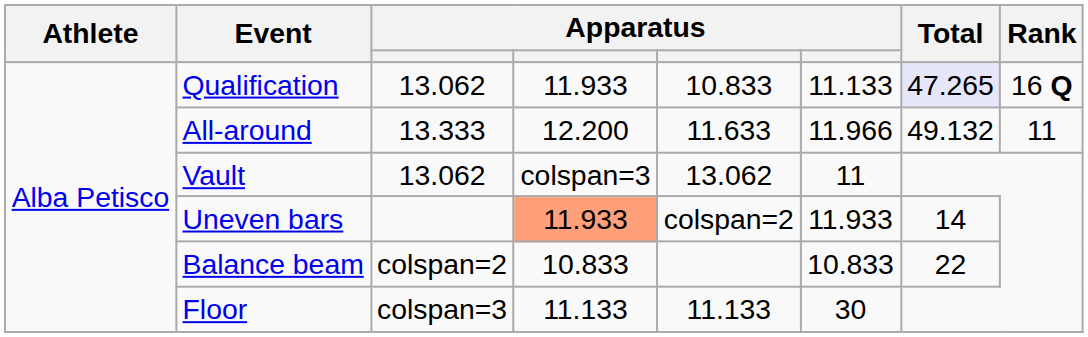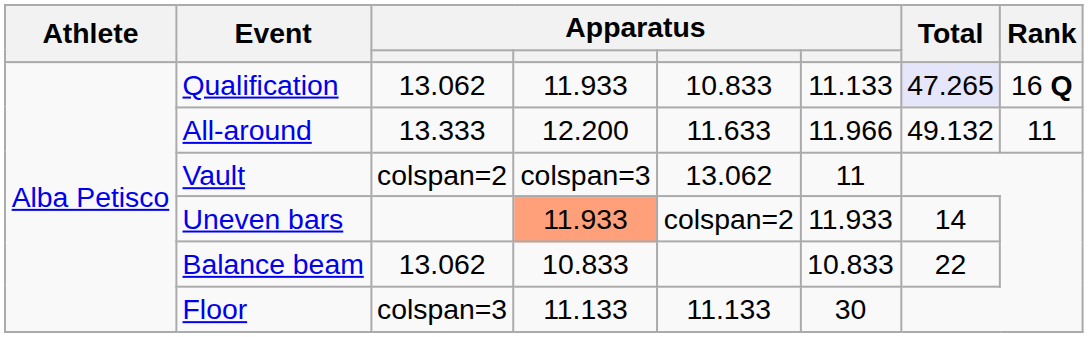(442, 175) 13.062 -> (442, 175) colspan=2
(442, 265) colspan=2 -> (442, 265) 13.062
